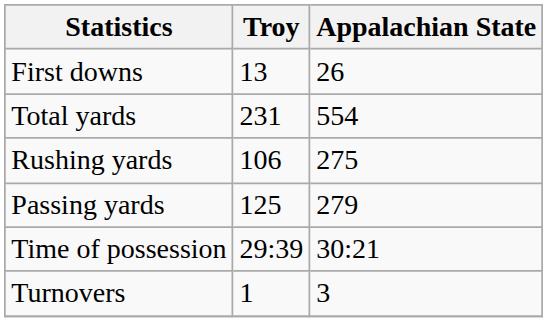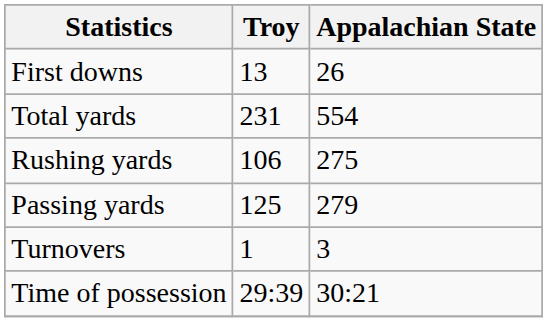rows swapped: (68, 293) <-> (119, 248)
